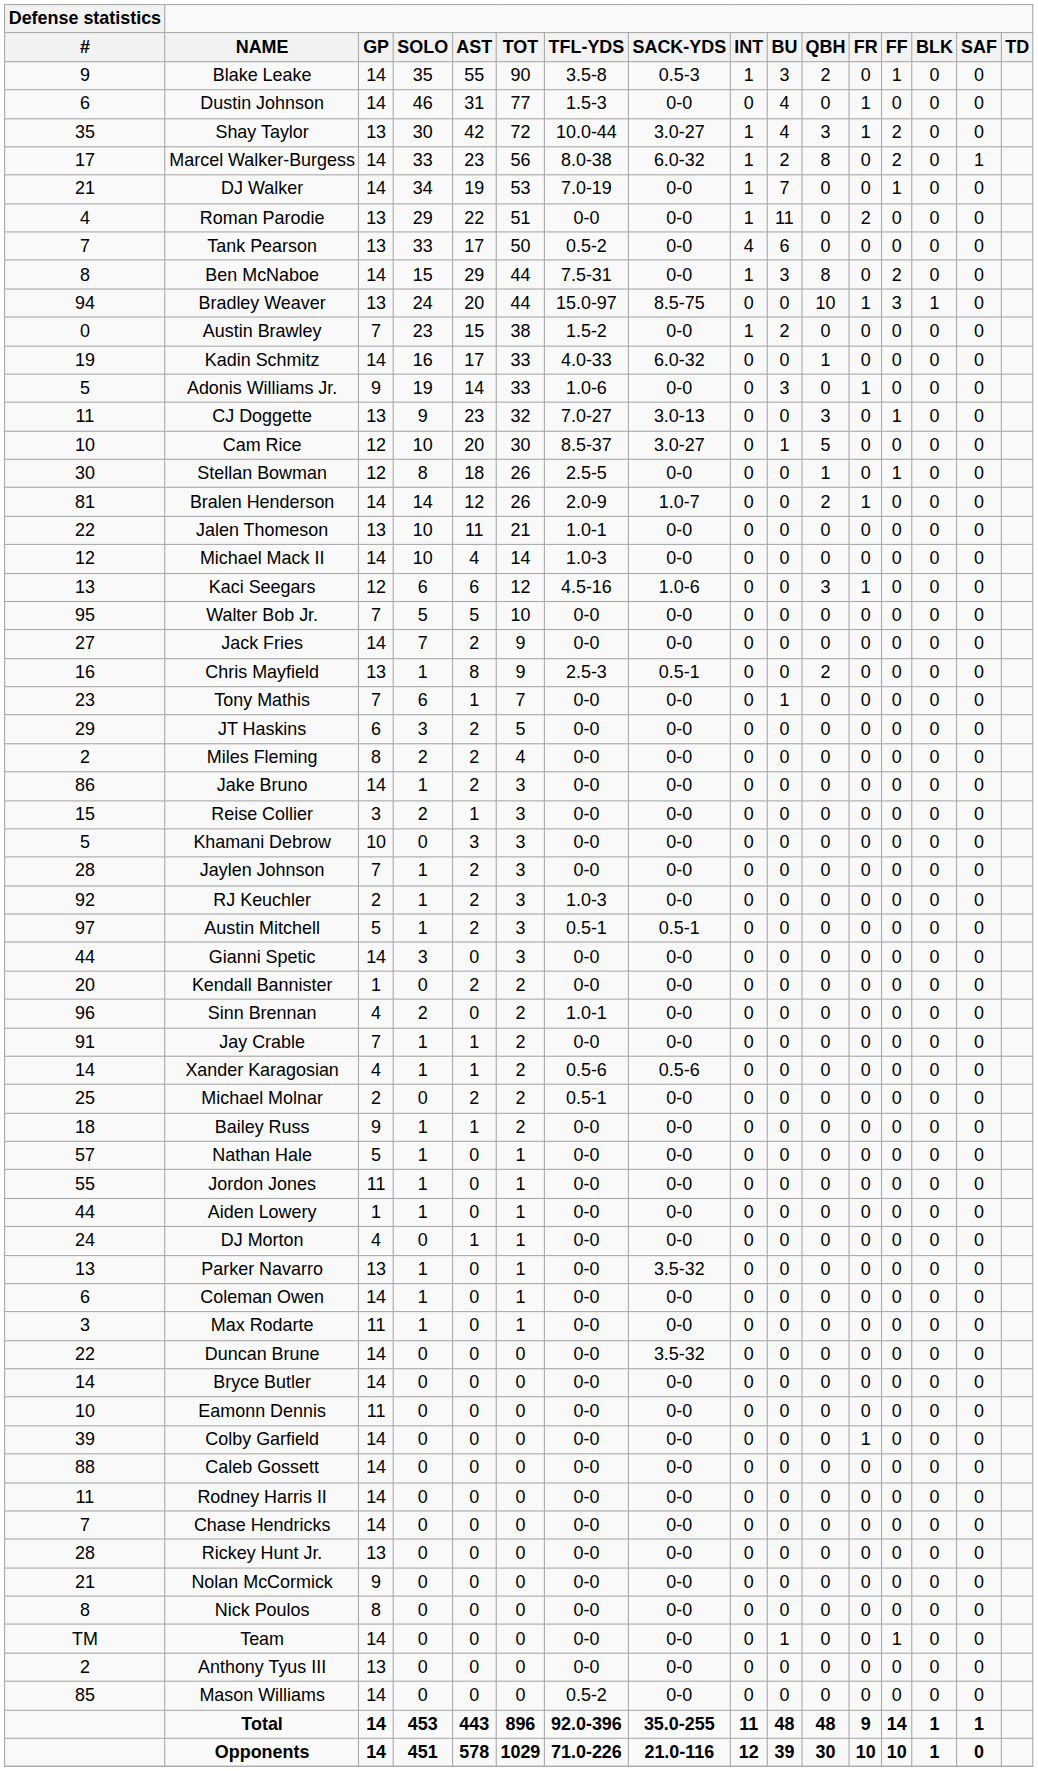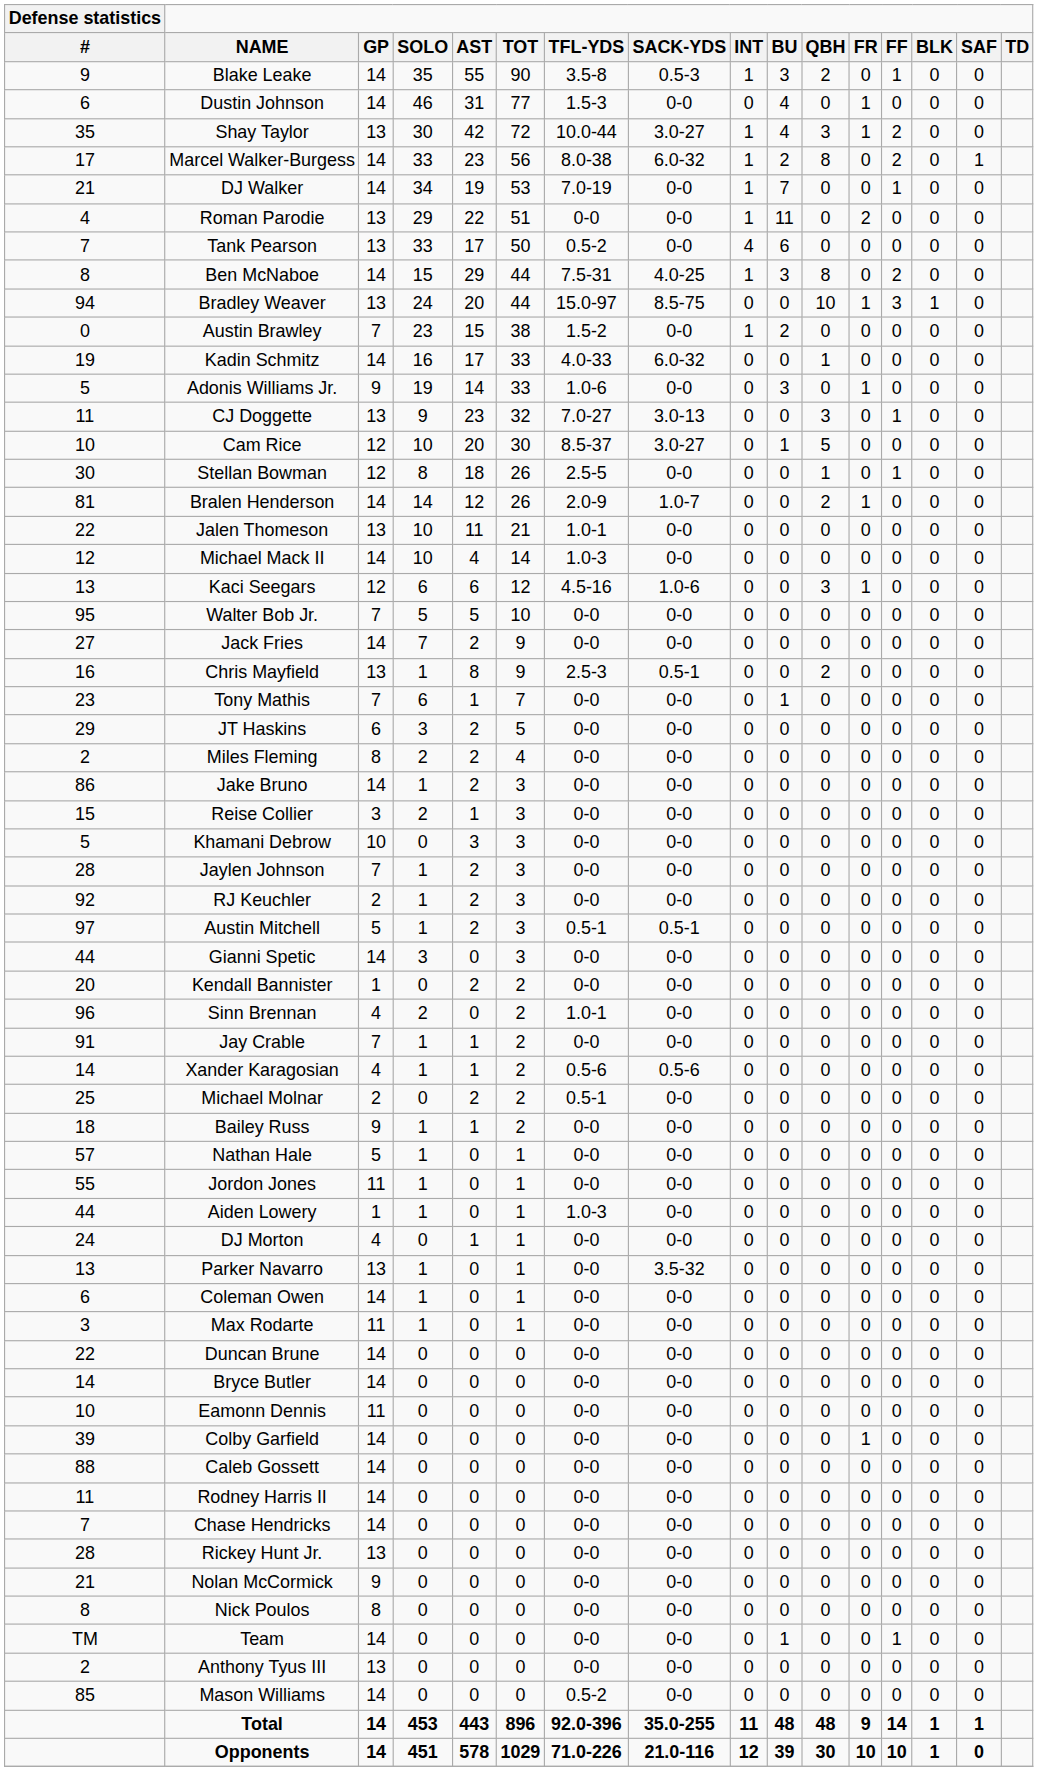(679, 274) 0-0 -> (679, 274) 4.0-25
(586, 899) 1.0-3 -> (586, 899) 0-0
(586, 1212) 0-0 -> (586, 1212) 1.0-3
(679, 1354) 3.5-32 -> (679, 1354) 0-0
